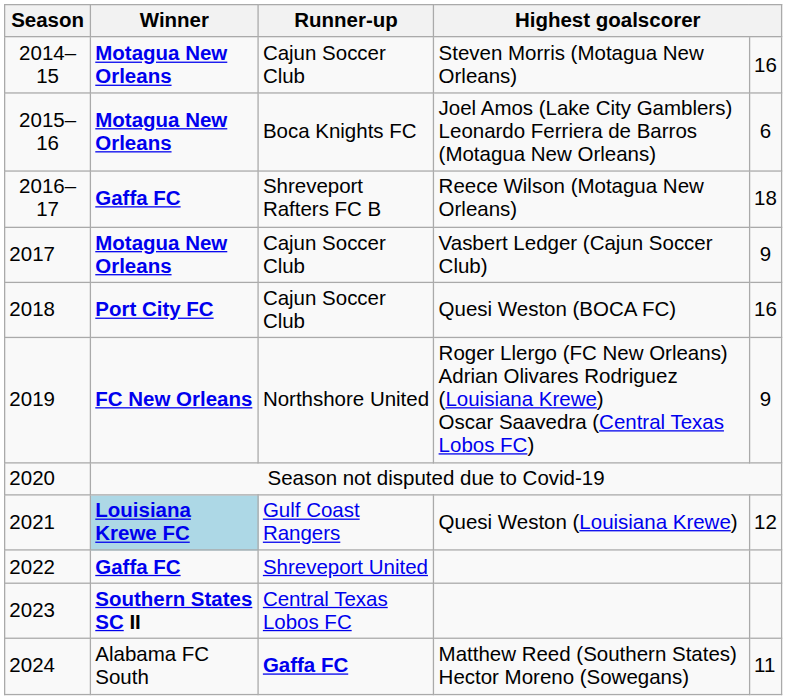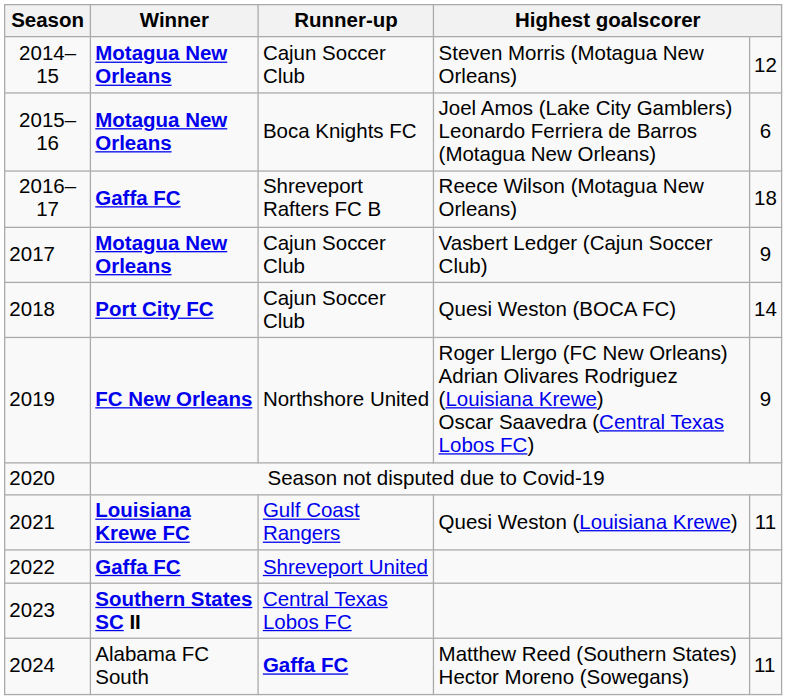(765, 64) 16 -> (765, 64) 12
(765, 309) 16 -> (765, 309) 14
(143, 522) lightblue background -> (143, 522) no background
(765, 522) 12 -> (765, 522) 11
